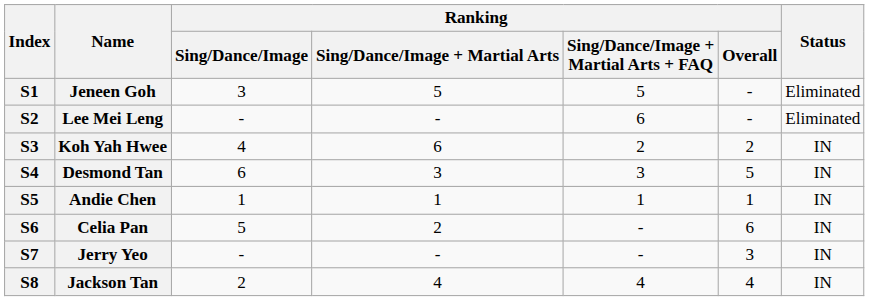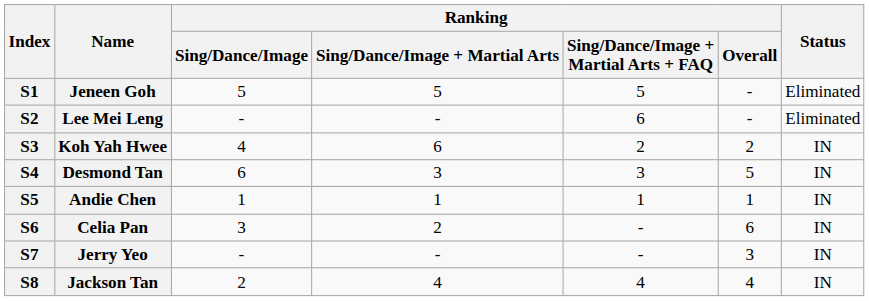(241, 91) 3 -> (241, 91) 5
(241, 227) 5 -> (241, 227) 3
